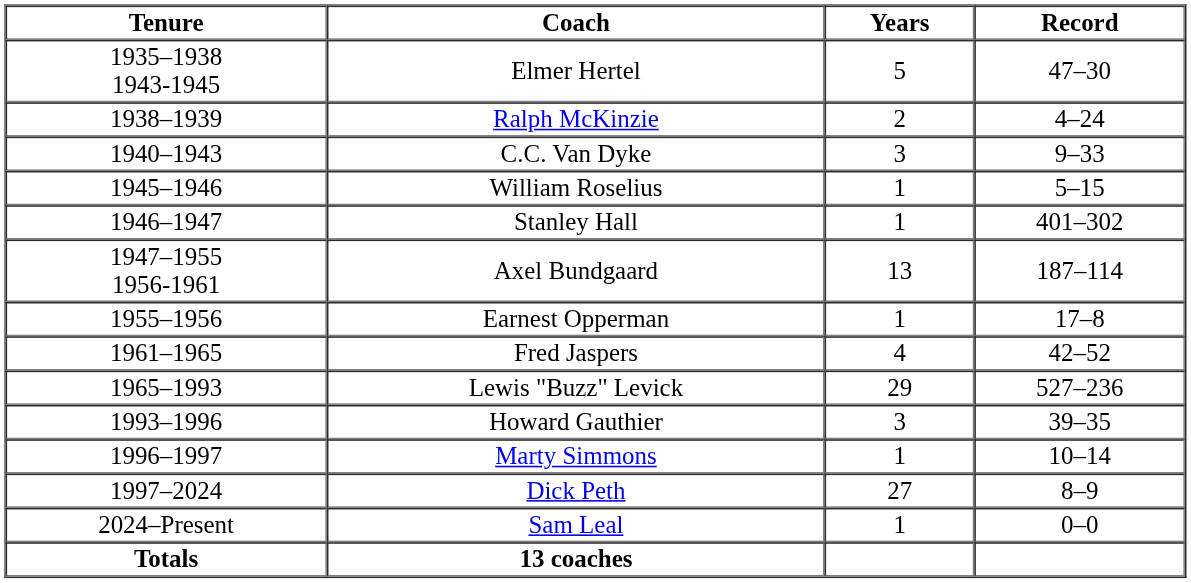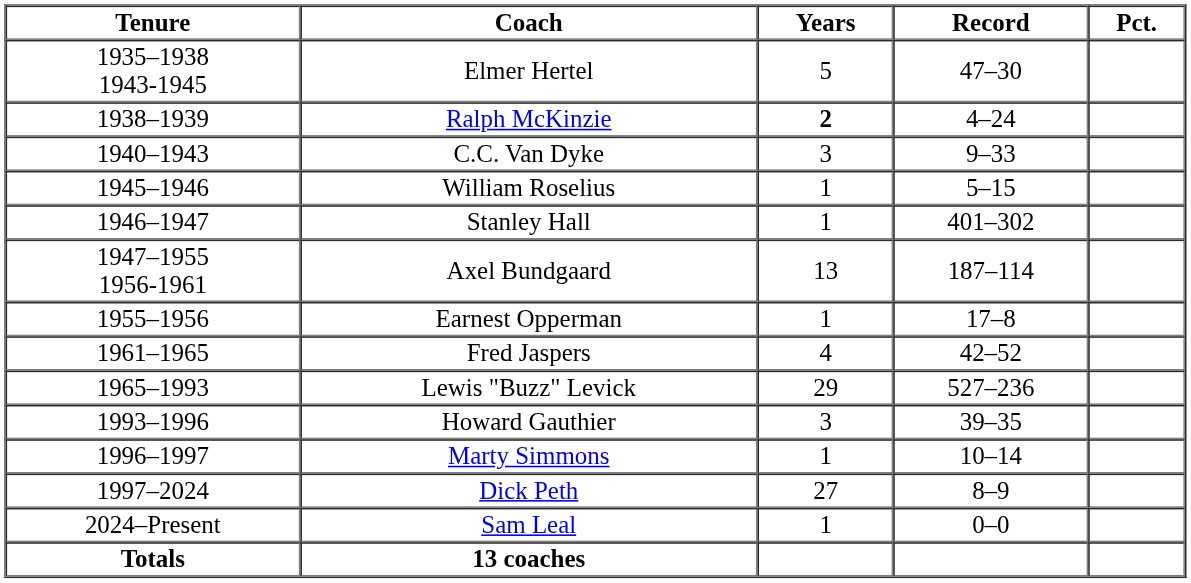+ column: (1137, 22)
(900, 119) normal -> (826, 119) bold
